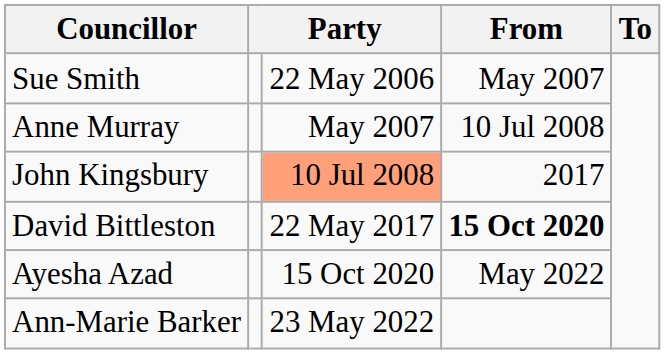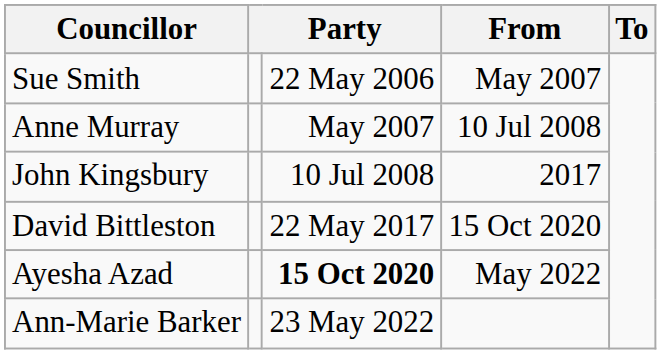(362, 175) lightsalmon background -> (362, 175) no background
(526, 224) bold -> (525, 224) normal
(358, 273) normal -> (356, 273) bold
